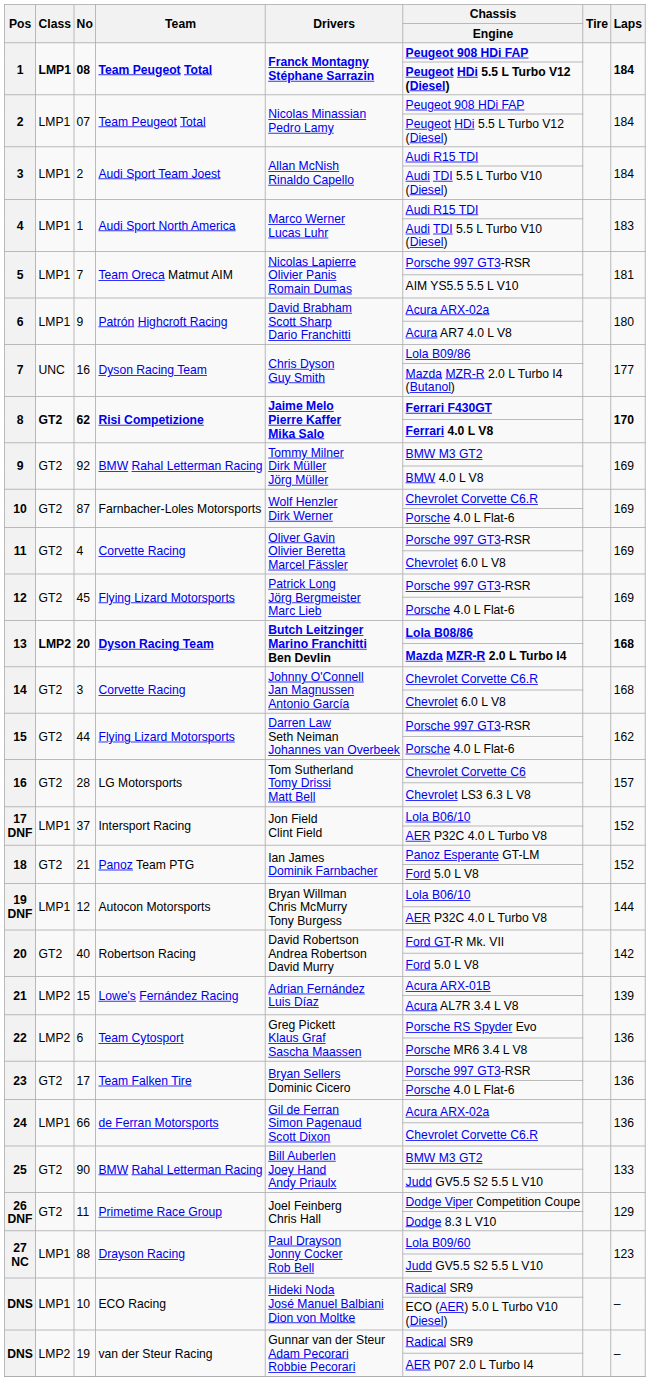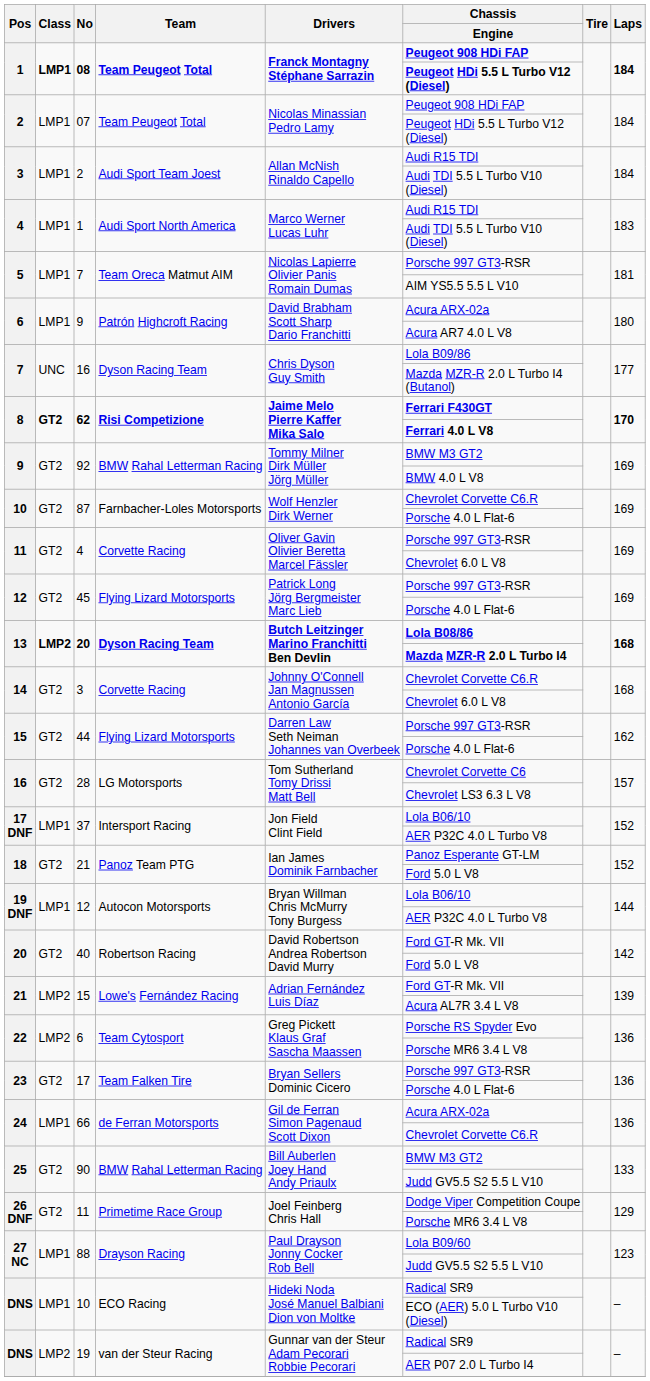(448, 986) Acura ARX-01B -> (455, 986) Ford GT-R Mk. VII
(451, 1222) Dodge 8.3 L V10 -> (466, 1222) Porsche MR6 3.4 L V8
